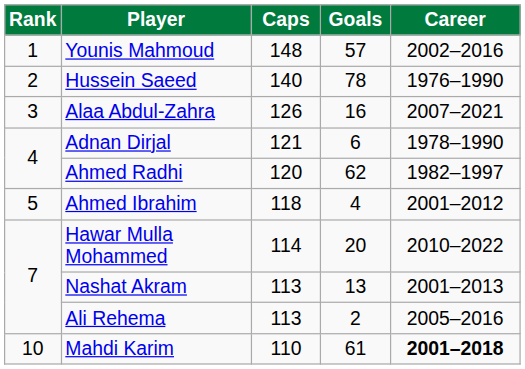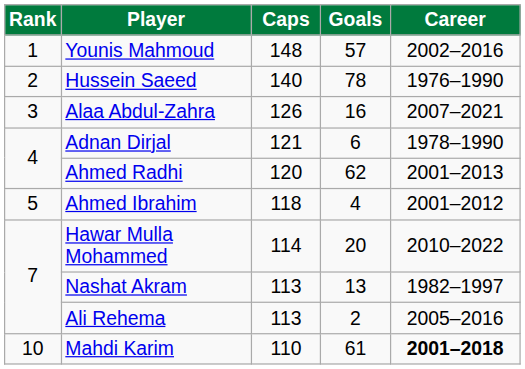(455, 173) 1982–1997 -> (455, 173) 2001–2013
(455, 287) 2001–2013 -> (455, 287) 1982–1997
